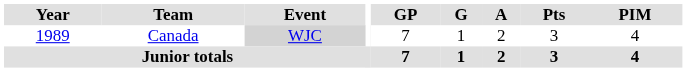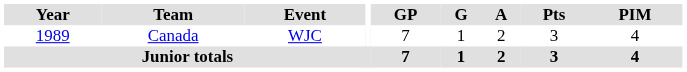(305, 35) lightgrey background -> (305, 35) no background
